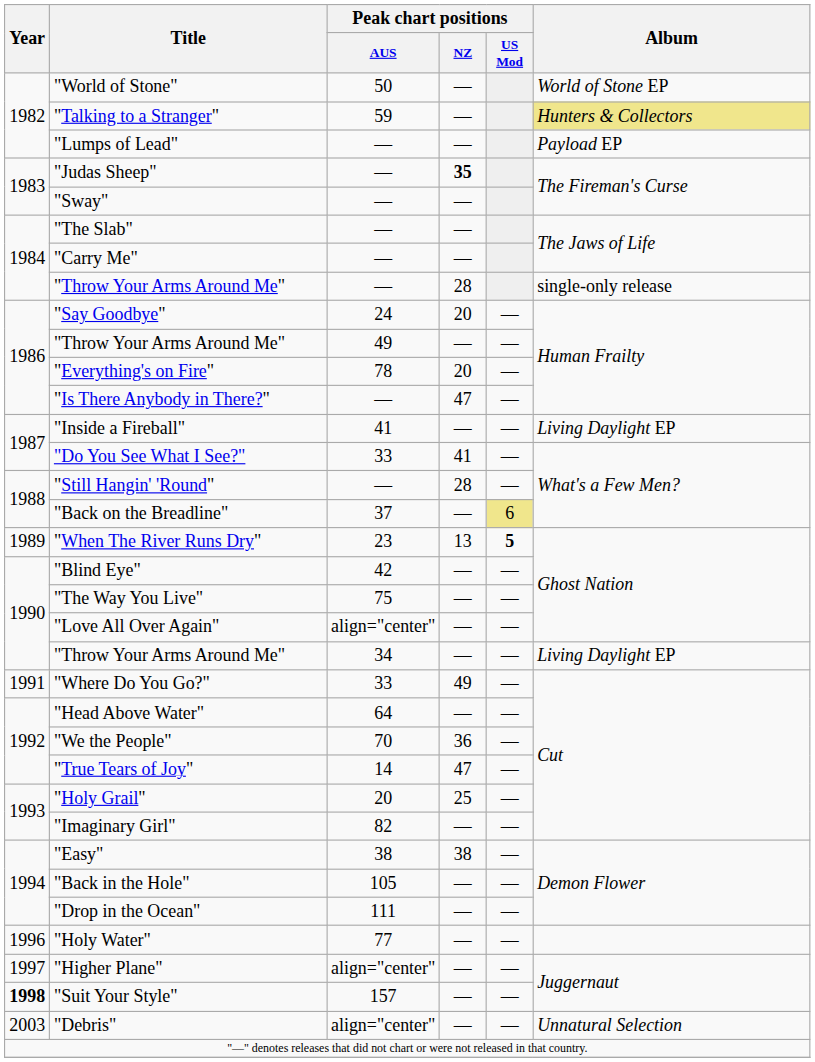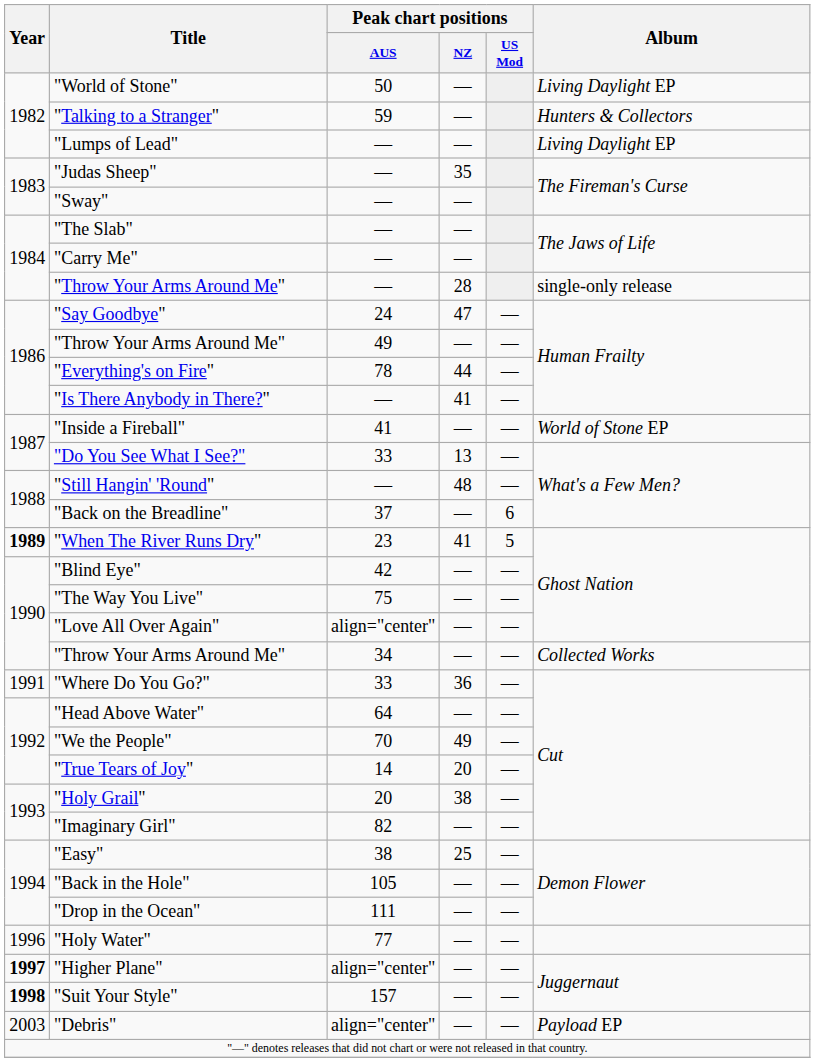(603, 87) World of Stone EP -> (606, 87) Living Daylight EP
(615, 115) khaki background -> (615, 115) no background
(580, 144) Payload EP -> (606, 144) Living Daylight EP
(463, 172) bold -> (463, 172) normal
(463, 314) 20 -> (463, 314) 47
(463, 371) 20 -> (463, 371) 44
(463, 399) 47 -> (463, 399) 41
(606, 428) Living Daylight EP -> (603, 428) World of Stone EP
(463, 456) 41 -> (463, 456) 13
(463, 485) 28 -> (463, 485) 48
(510, 513) khaki background -> (510, 513) no background
(27, 541) normal -> (27, 541) bold
(463, 541) 13 -> (463, 541) 41
(510, 541) bold -> (510, 541) normal
(606, 655) Living Daylight EP -> (596, 655) Collected Works
(463, 684) 49 -> (463, 684) 36
(463, 740) 36 -> (463, 740) 49
(463, 769) 47 -> (463, 769) 20
(463, 797) 25 -> (463, 797) 38
(463, 854) 38 -> (463, 854) 25
(27, 968) normal -> (27, 968) bold
(610, 1025) Unnatural Selection -> (580, 1025) Payload EP
